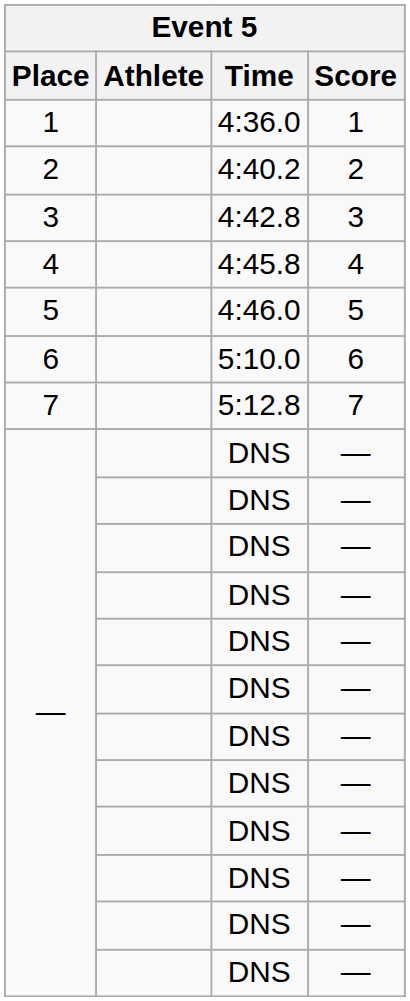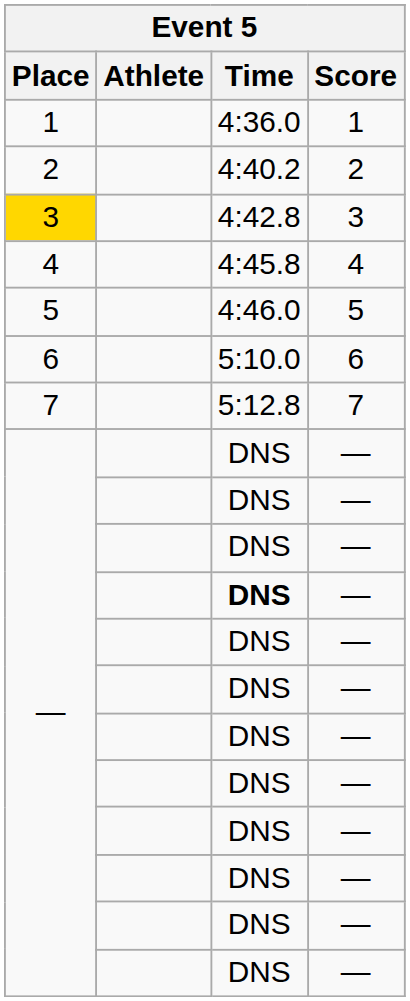(51, 216) no background -> (51, 216) gold background
(259, 594) normal -> (259, 594) bold
